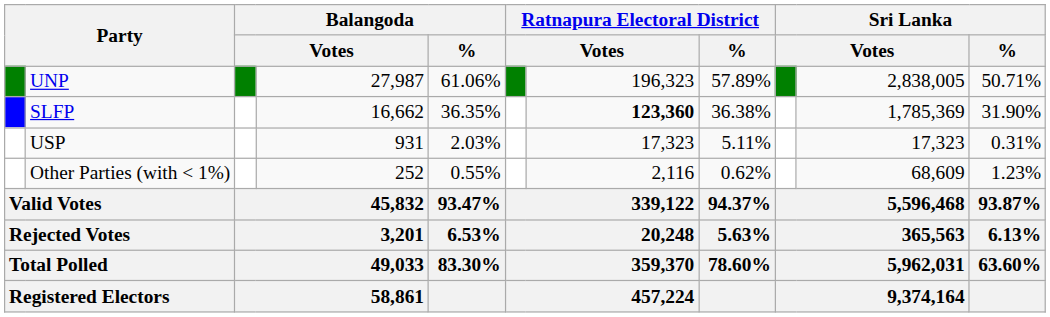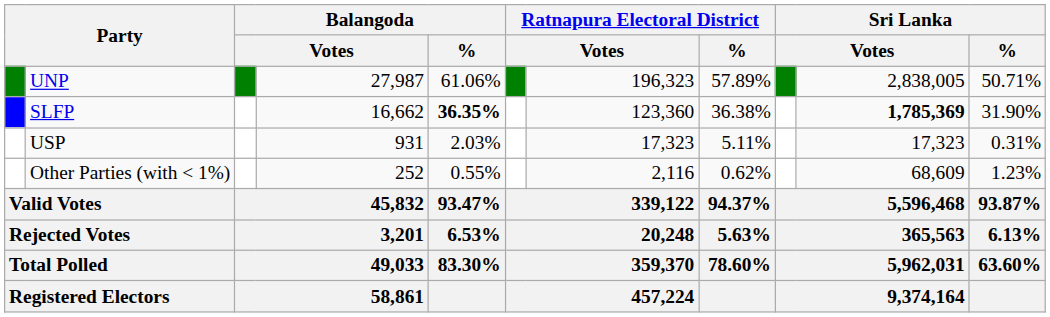(471, 111) normal -> (469, 111) bold
(663, 111) bold -> (663, 111) normal
(926, 111) normal -> (926, 111) bold
